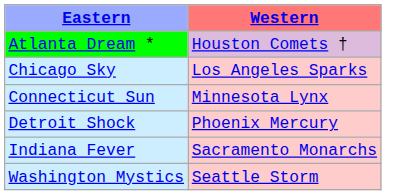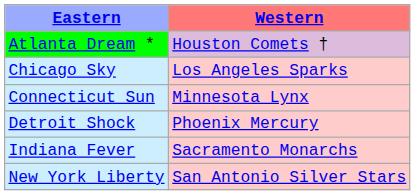+ row: (87, 177)
- row: (96, 177)
